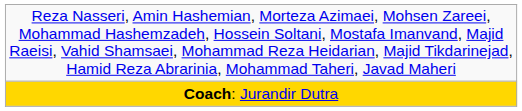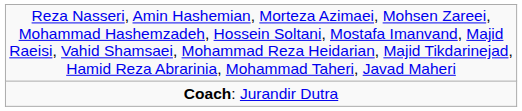(261, 93) gold background -> (261, 93) no background
